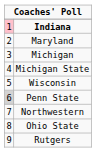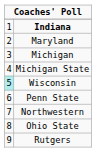(9, 26) pink background -> (9, 26) no background
(9, 83) no background -> (9, 83) paleturquoise background
(9, 97) lightgrey background -> (9, 97) no background
